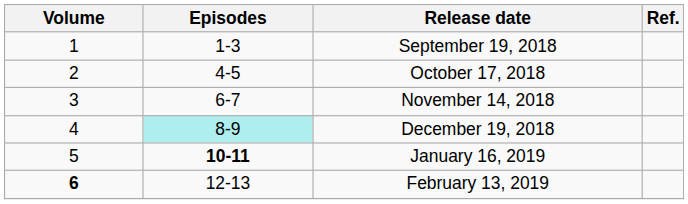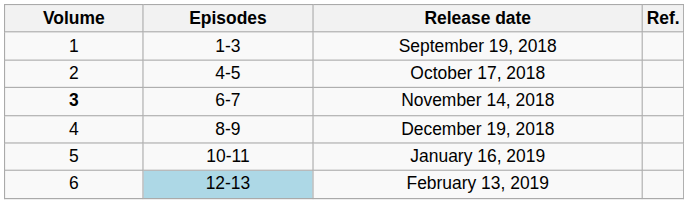(74, 101) normal -> (74, 101) bold
(228, 128) paleturquoise background -> (228, 128) no background
(228, 156) bold -> (228, 156) normal
(74, 184) bold -> (74, 184) normal
(228, 184) no background -> (228, 184) lightblue background
